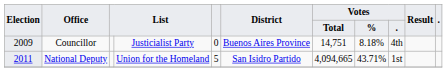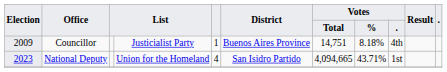(216, 44) 0 -> (216, 44) 1
(23, 59) 2011 -> (23, 59) 2023
(216, 59) 5 -> (216, 59) 4
